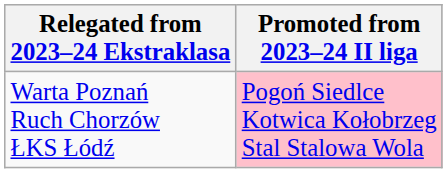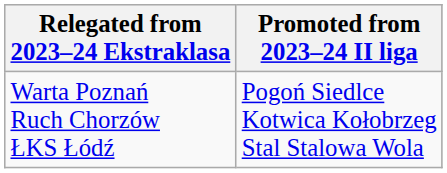(339, 119) pink background -> (339, 119) no background
